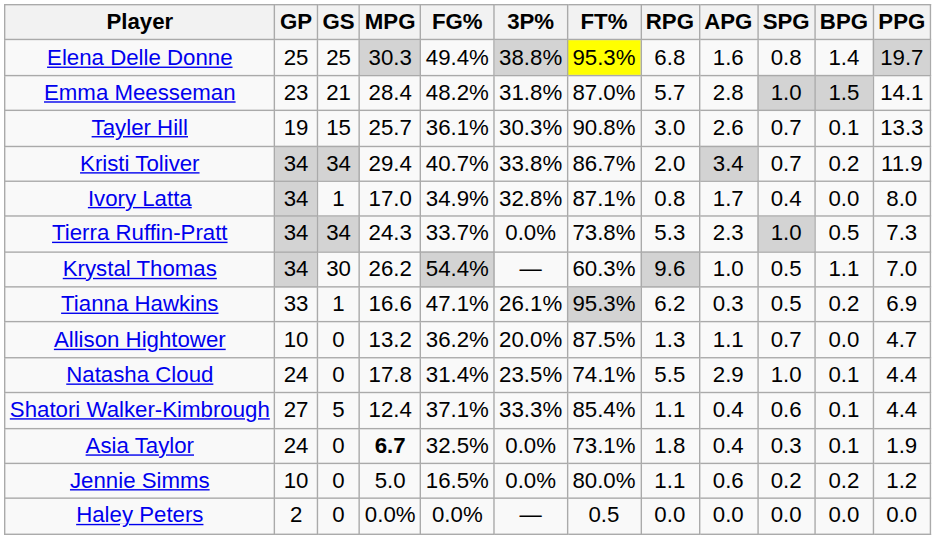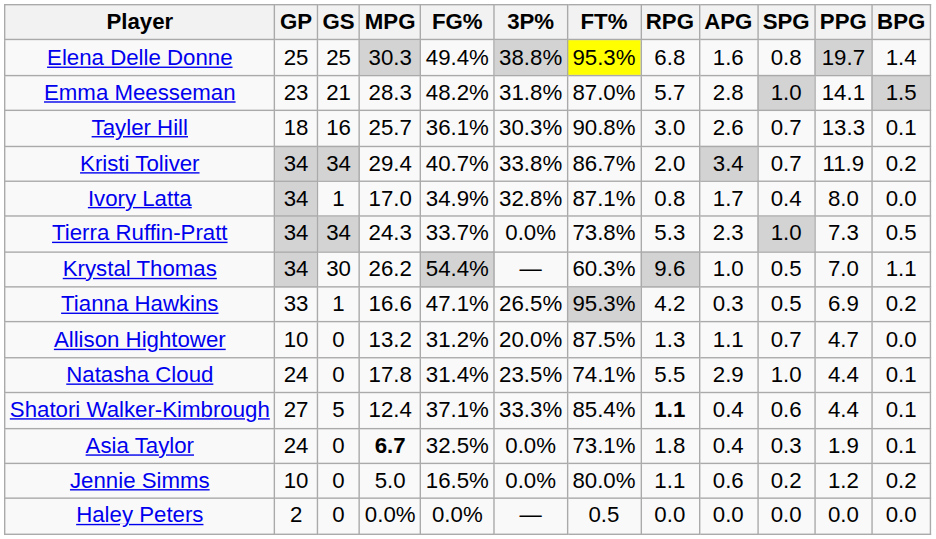columns swapped: (844, 22) <-> (902, 22)
(390, 92) 28.4 -> (390, 92) 28.3
(296, 127) 19 -> (296, 127) 18
(339, 127) 15 -> (339, 127) 16
(531, 304) 26.1% -> (531, 304) 26.5%
(670, 304) 6.2 -> (670, 304) 4.2
(457, 339) 36.2% -> (457, 339) 31.2%
(670, 410) normal -> (670, 410) bold
